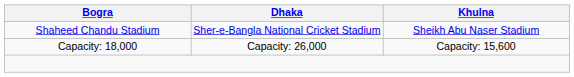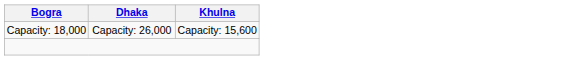- row: (98, 30)
